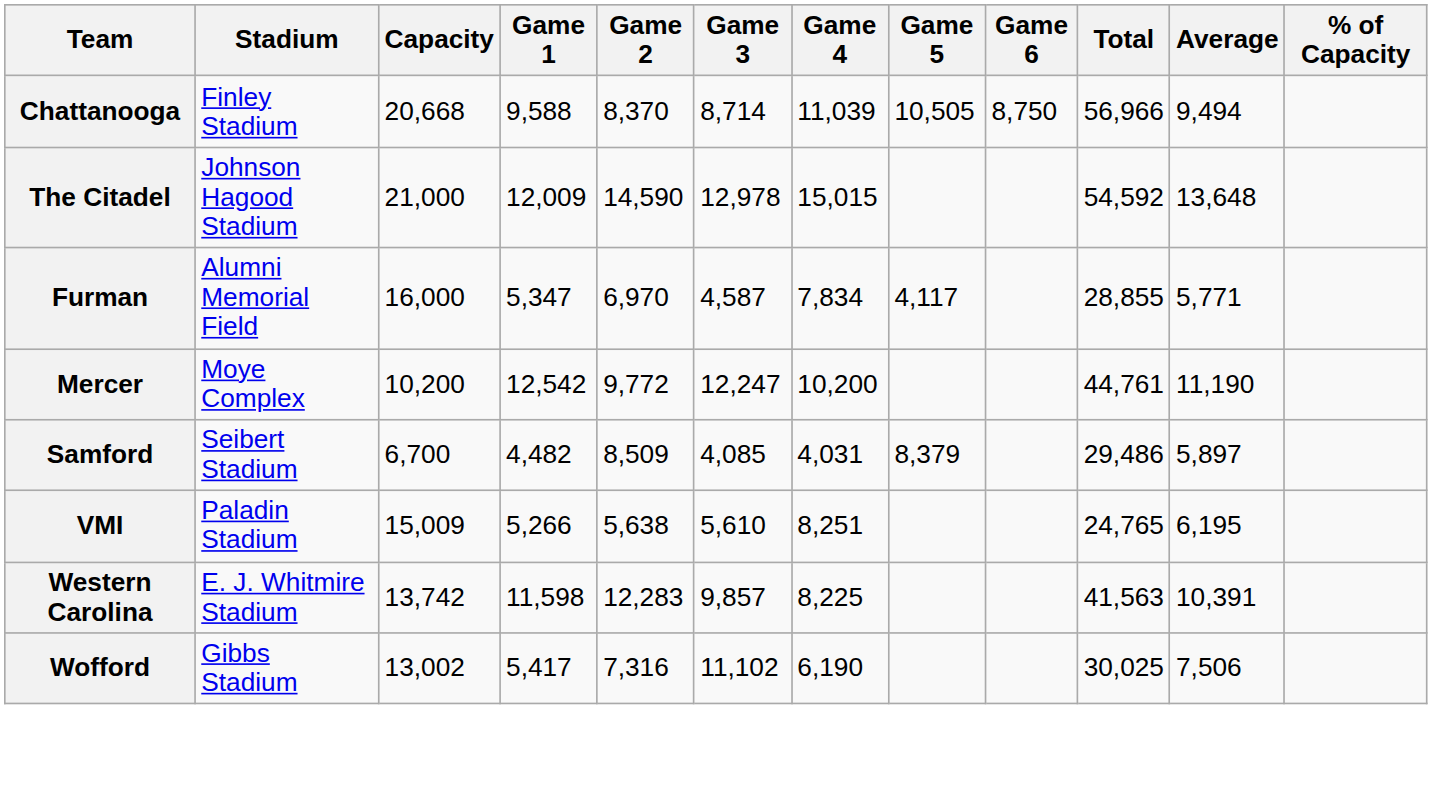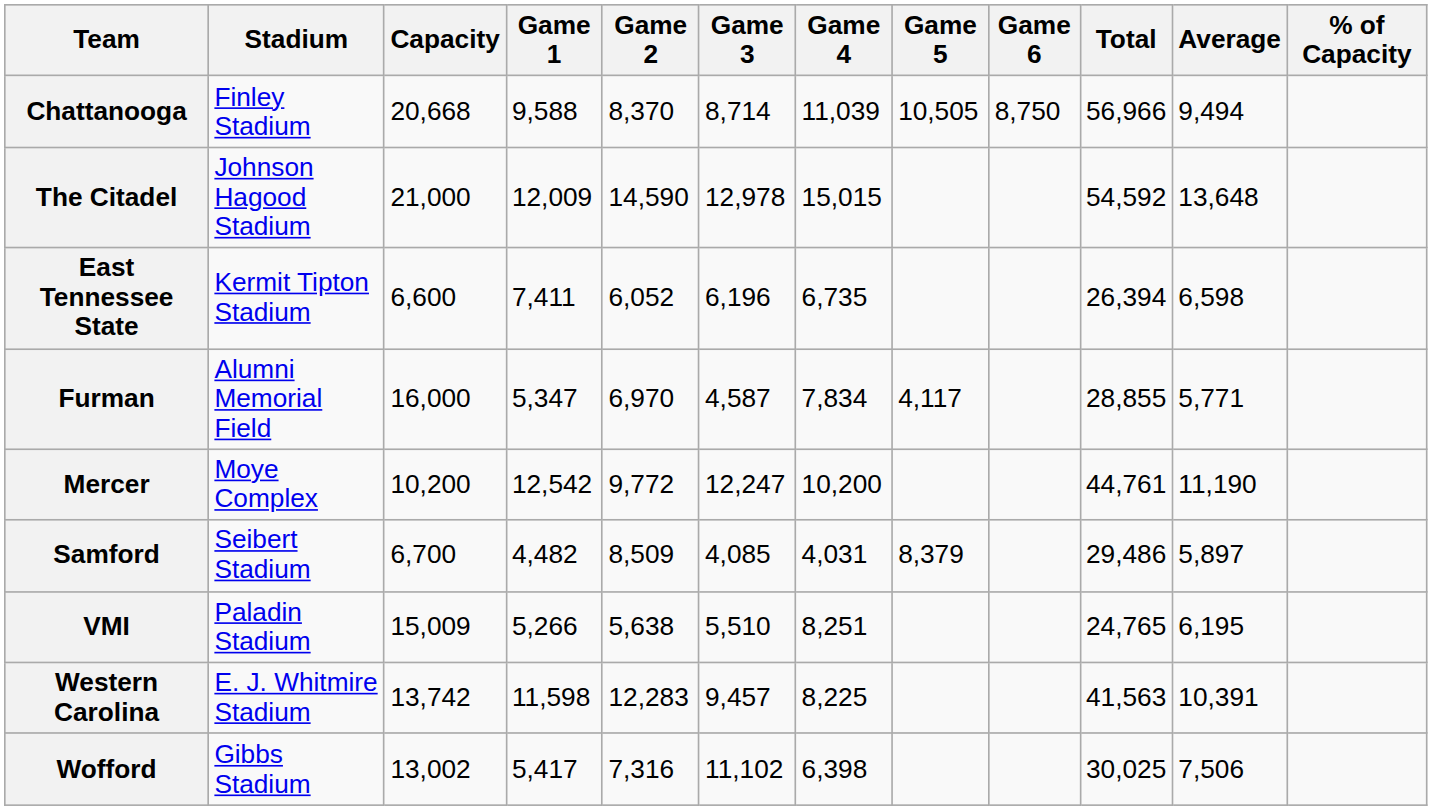+ row: (107, 297)
(733, 525) 5,610 -> (738, 626) 5,510
(733, 597) 9,857 -> (738, 697) 9,457
(830, 668) 6,190 -> (834, 768) 6,398
